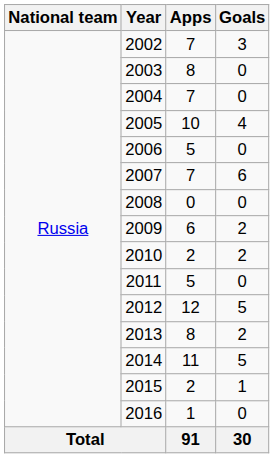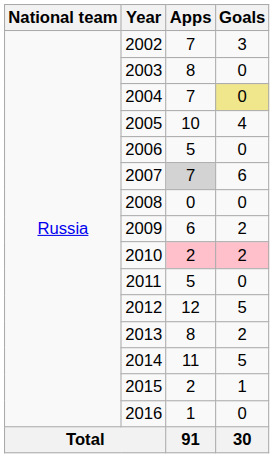(242, 96) no background -> (242, 96) khaki background
(191, 176) no background -> (191, 176) lightgrey background
(191, 255) no background -> (191, 255) pink background
(242, 255) no background -> (242, 255) pink background
